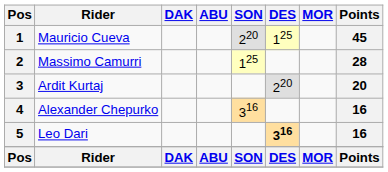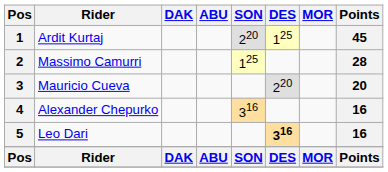(84, 38) Mauricio Cueva -> (71, 38) Ardit Kurtaj
(71, 86) Ardit Kurtaj -> (84, 86) Mauricio Cueva
